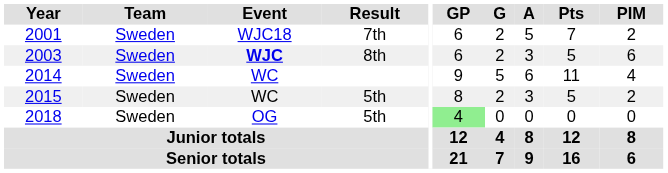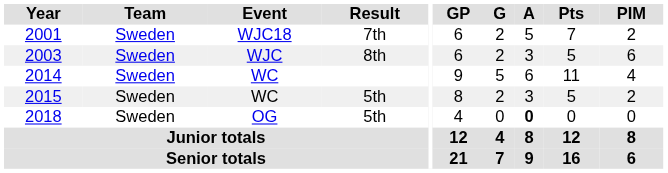(265, 55) bold -> (265, 55) normal
(458, 117) lightgreen background -> (458, 117) no background
(529, 117) normal -> (529, 117) bold
